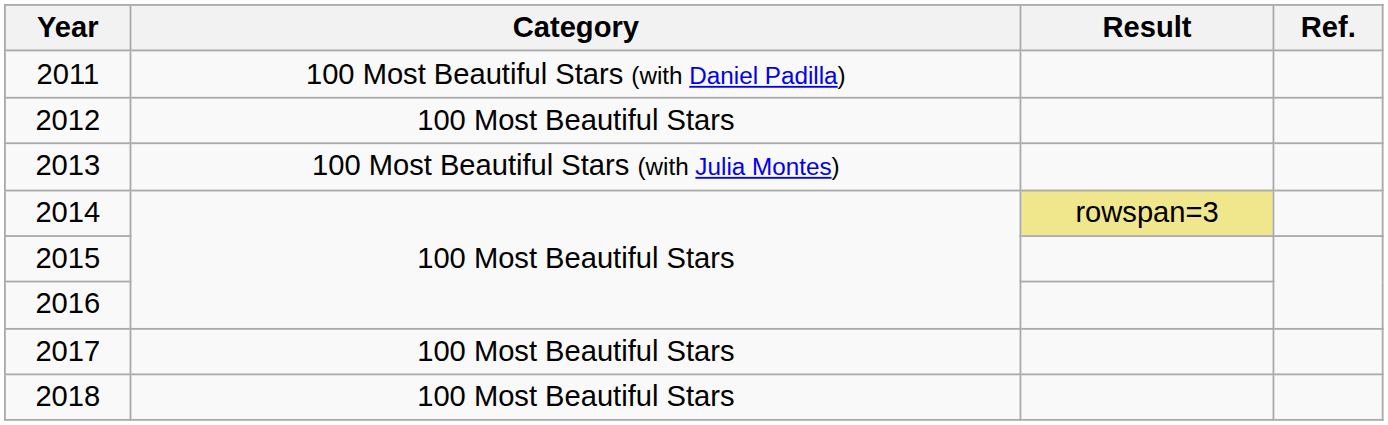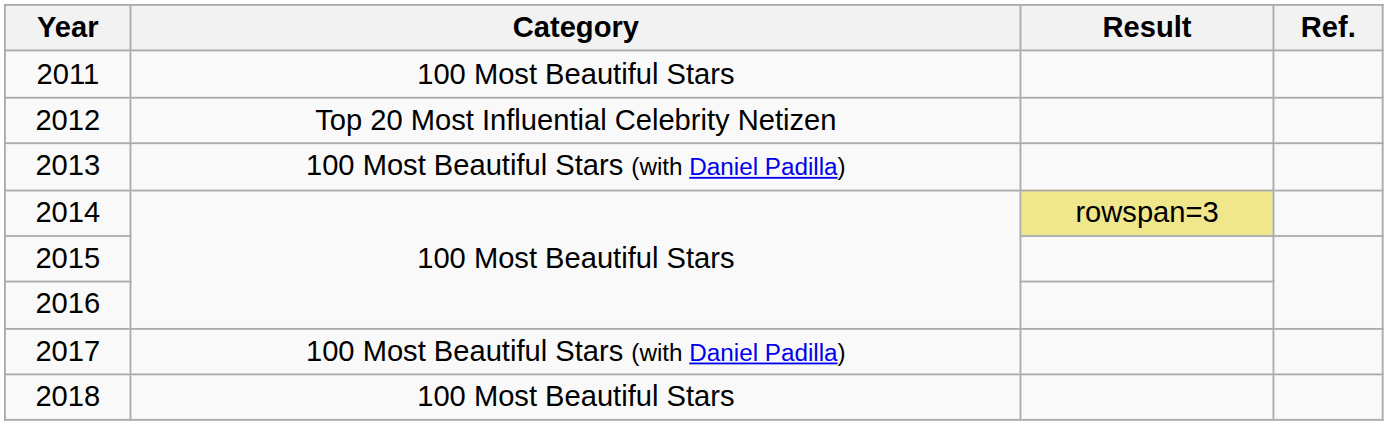(576, 73) 100 Most Beautiful Stars (with Daniel Padilla) -> (576, 73) 100 Most Beautiful Stars
(576, 119) 100 Most Beautiful Stars -> (576, 119) Top 20 Most Influential Celebrity Netizen
(576, 166) 100 Most Beautiful Stars (with Julia Montes) -> (576, 166) 100 Most Beautiful Stars (with Daniel Padilla)
(576, 350) 100 Most Beautiful Stars -> (576, 350) 100 Most Beautiful Stars (with Daniel Padilla)
